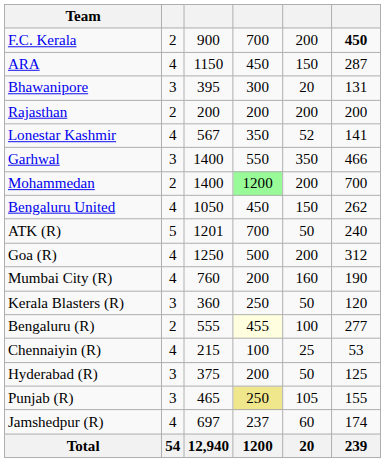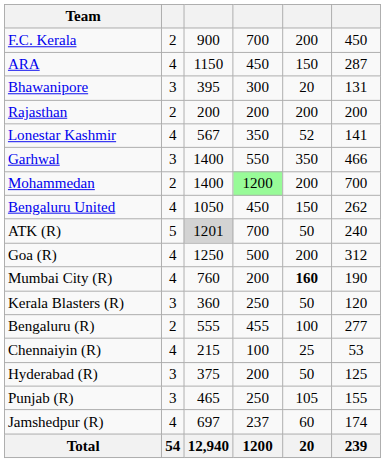(356, 40) bold -> (356, 40) normal
(208, 231) no background -> (208, 231) lightgrey background
(307, 278) normal -> (307, 278) bold
(258, 326) lightyellow background -> (258, 326) no background
(258, 398) khaki background -> (258, 398) no background
